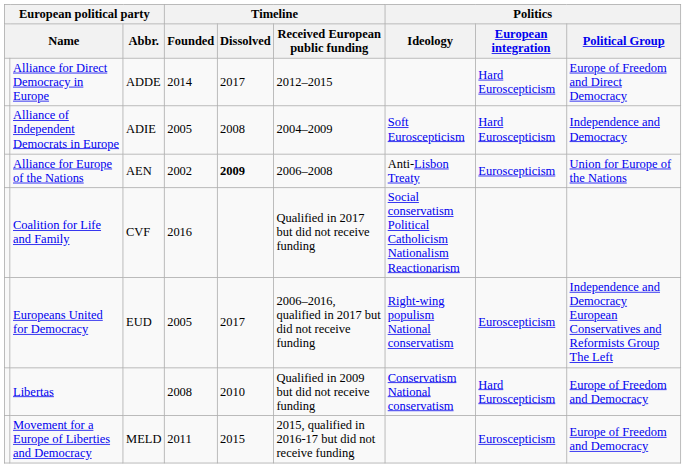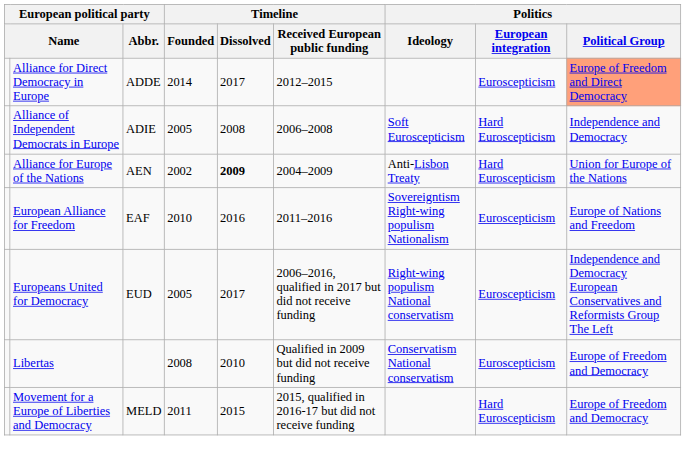(517, 82) Hard Euroscepticism -> (517, 82) Euroscepticism
(618, 82) no background -> (618, 82) lightsalmon background
(305, 129) 2004–2009 -> (305, 129) 2006–2008
(305, 170) 2006–2008 -> (305, 170) 2004–2009
(517, 170) Euroscepticism -> (517, 170) Hard Euroscepticism
- row: (57, 232)
+ row: (59, 218)
(517, 391) Hard Euroscepticism -> (517, 363) Euroscepticism
(517, 439) Euroscepticism -> (517, 411) Hard Euroscepticism
